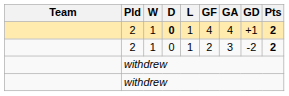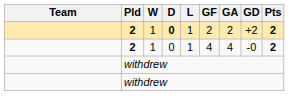(133, 30) normal -> (133, 30) bold
(209, 30) 4 -> (209, 30) 2
(230, 30) 4 -> (230, 30) 2
(251, 30) +1 -> (251, 30) +2
(133, 47) normal -> (133, 47) bold
(209, 47) 2 -> (209, 47) 4
(230, 47) 3 -> (230, 47) 4
(251, 47) -2 -> (251, 47) -0
